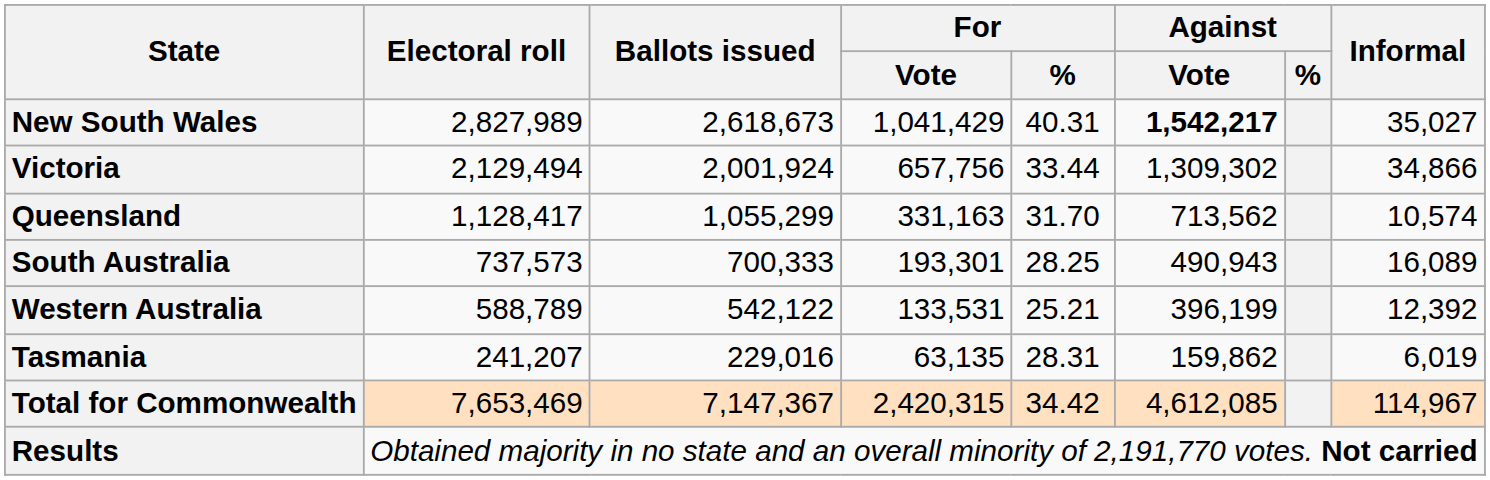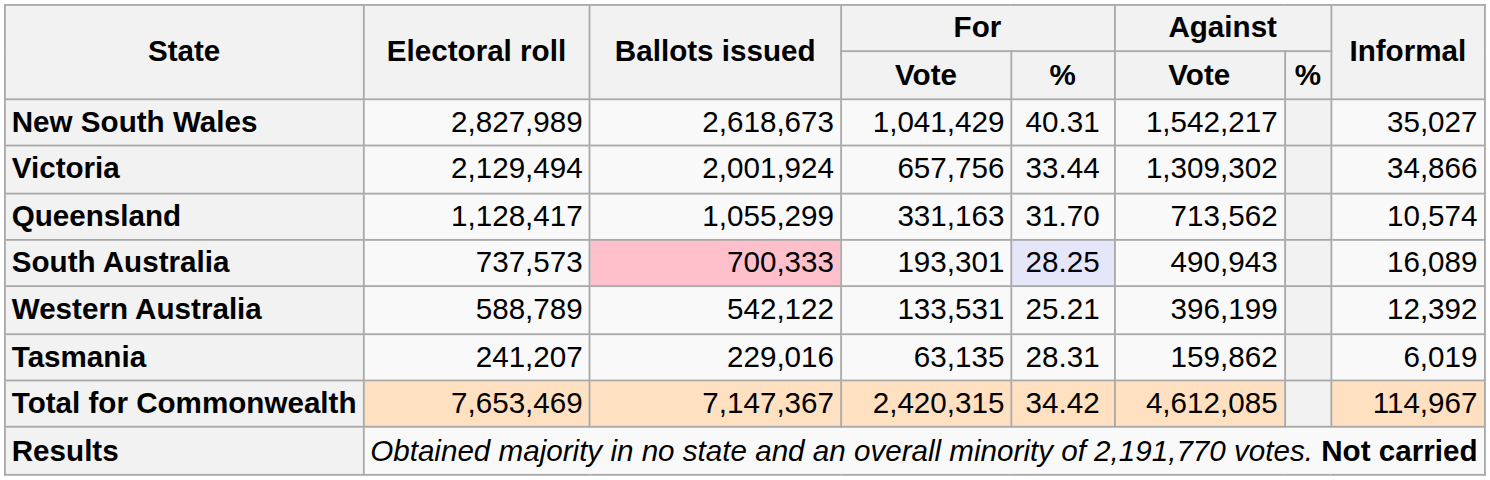(1212, 121) bold -> (1212, 121) normal
(781, 262) no background -> (781, 262) pink background
(1063, 262) no background -> (1063, 262) lavender background
